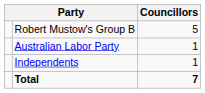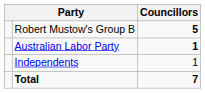(195, 29) normal -> (195, 29) bold
(195, 46) normal -> (195, 46) bold
